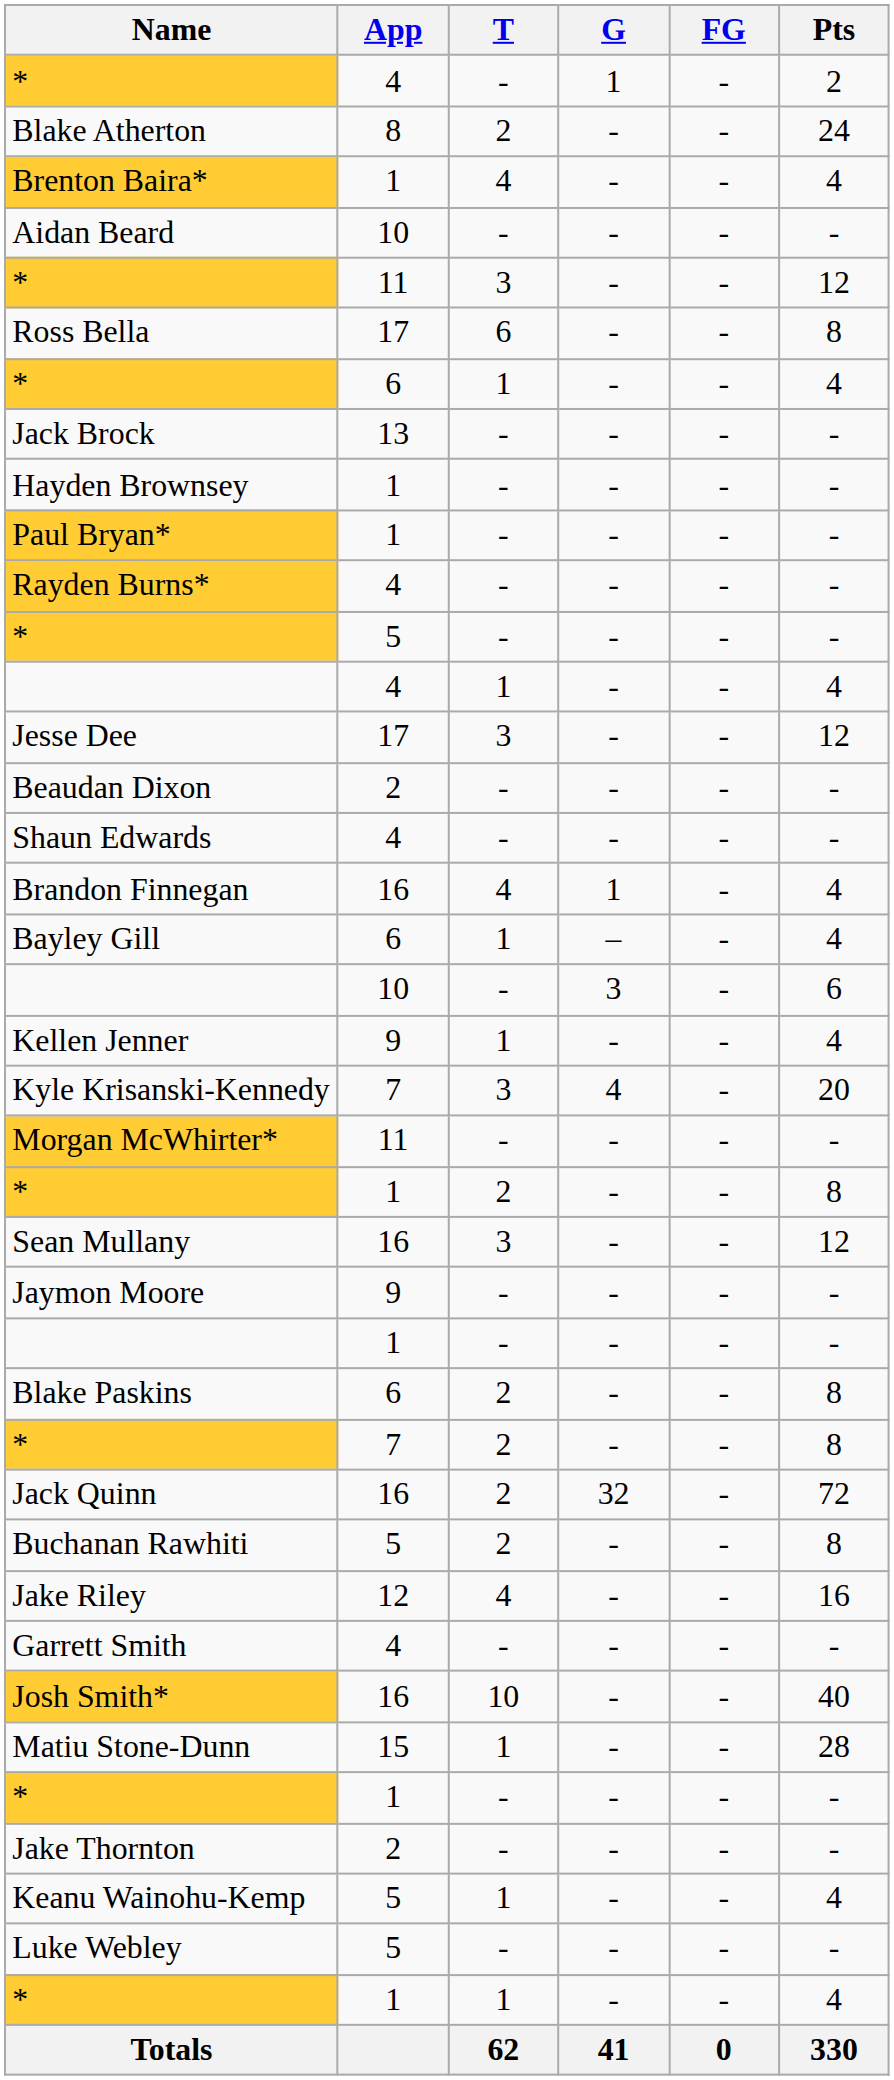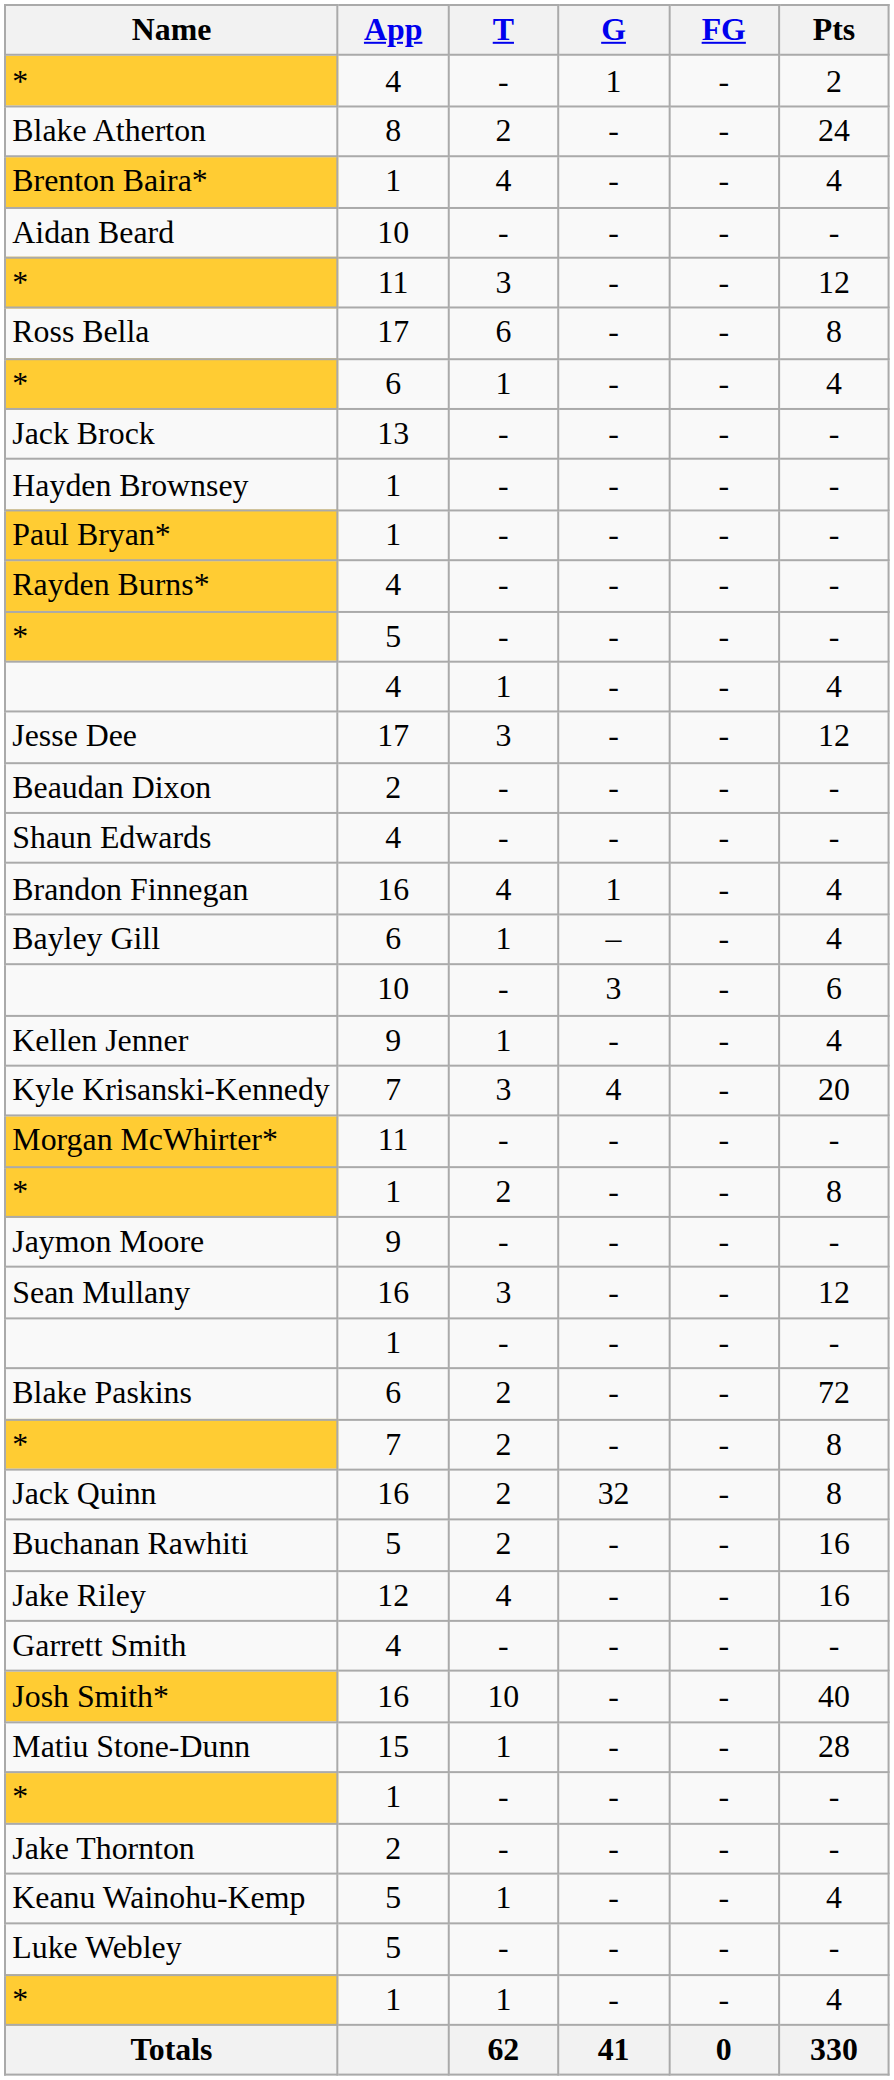rows swapped: (108, 1292) <-> (101, 1241)
(834, 1393) 8 -> (834, 1393) 72
(834, 1494) 72 -> (834, 1494) 8
(834, 1544) 8 -> (834, 1544) 16
